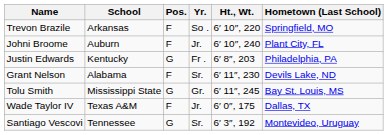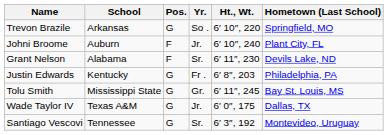(169, 28) F -> (170, 28) G
rows swapped: (40, 59) <-> (36, 75)
(169, 106) F -> (170, 106) G
